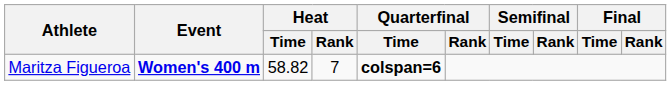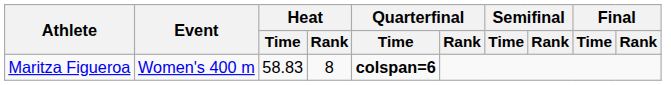(199, 68) bold -> (196, 68) normal
(288, 68) 58.82 -> (283, 68) 58.83
(335, 68) 7 -> (329, 68) 8
